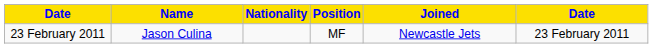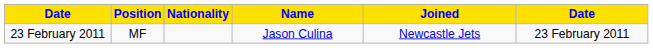columns swapped: (337, 14) <-> (177, 14)
